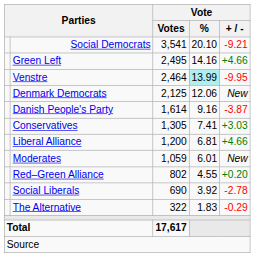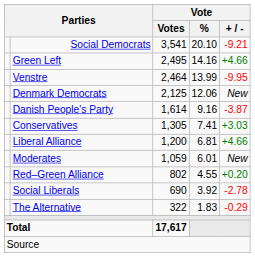(204, 77) paleturquoise background -> (204, 77) no background
